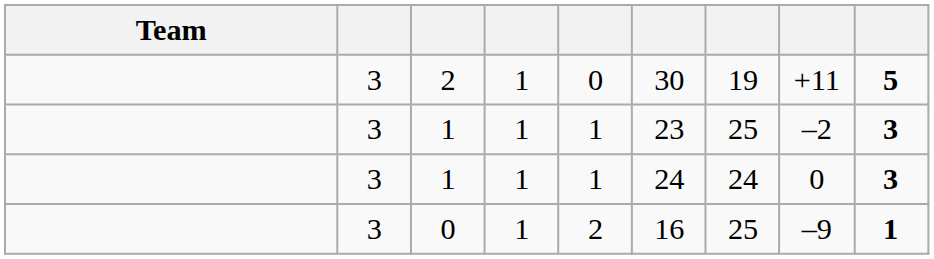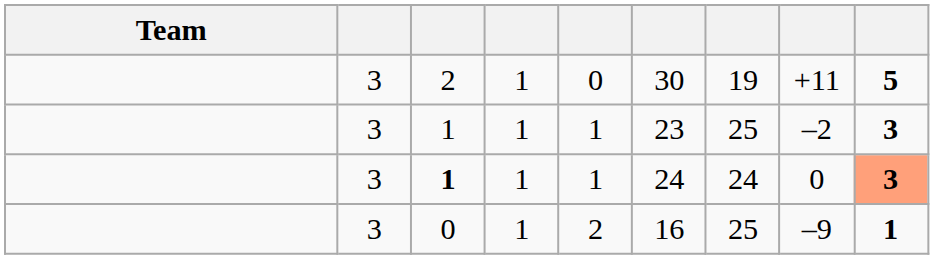(448, 179) normal -> (448, 179) bold
(891, 179) no background -> (891, 179) lightsalmon background
